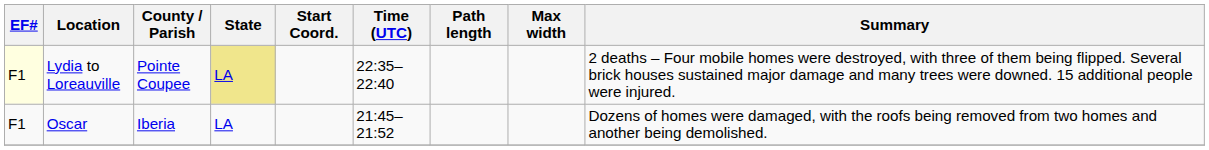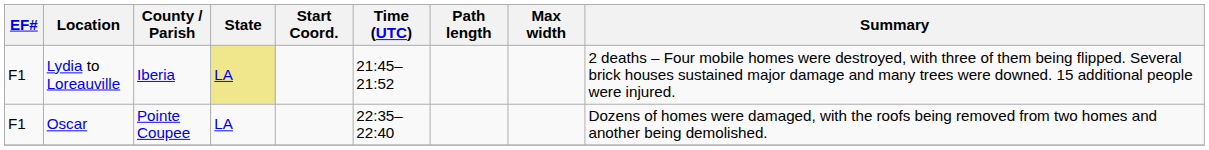(17, 74) lightyellow background -> (17, 74) no background
(164, 74) Pointe Coupee -> (156, 74) Iberia
(380, 74) 22:35–22:40 -> (380, 74) 21:45–21:52
(156, 124) Iberia -> (164, 124) Pointe Coupee
(380, 124) 21:45–21:52 -> (380, 124) 22:35–22:40
